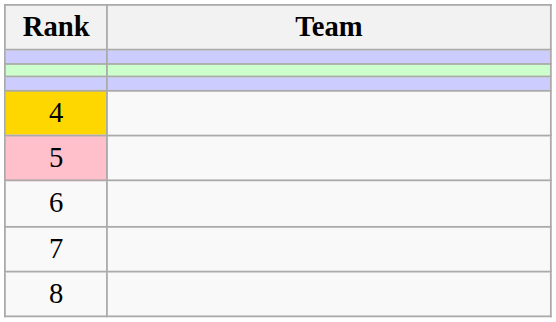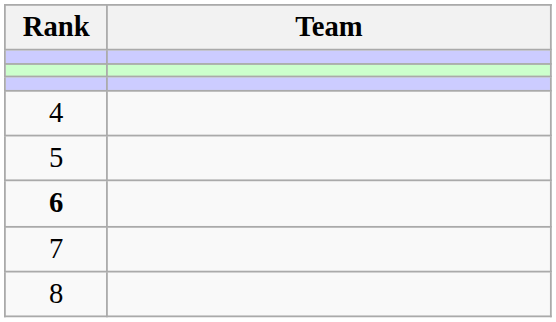(56, 112) gold background -> (56, 112) no background
(56, 157) pink background -> (56, 157) no background
(56, 203) normal -> (56, 203) bold
